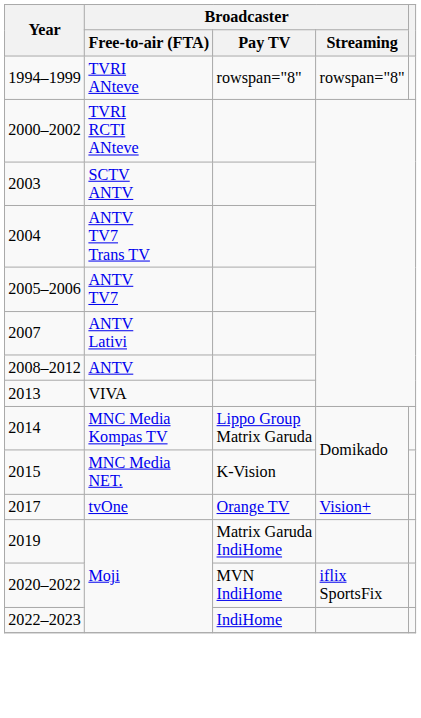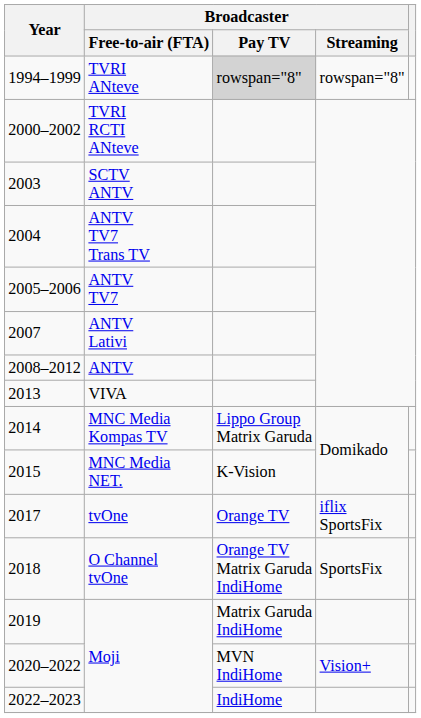(259, 77) no background -> (259, 77) lightgrey background
(345, 506) Vision+ -> (351, 515) iflix SportsFix
+ row: (24, 568)
(351, 585) iflix SportsFix -> (345, 665) Vision+
